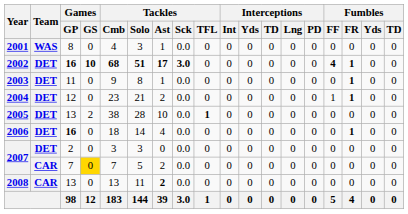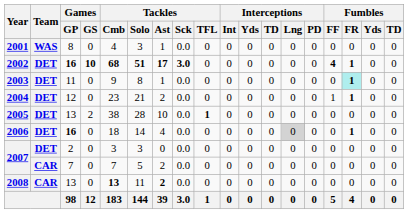(352, 81) no background -> (352, 81) paleturquoise background
(293, 132) no background -> (293, 132) lightgrey background
(90, 166) gold background -> (90, 166) no background
(114, 183) normal -> (114, 183) bold
